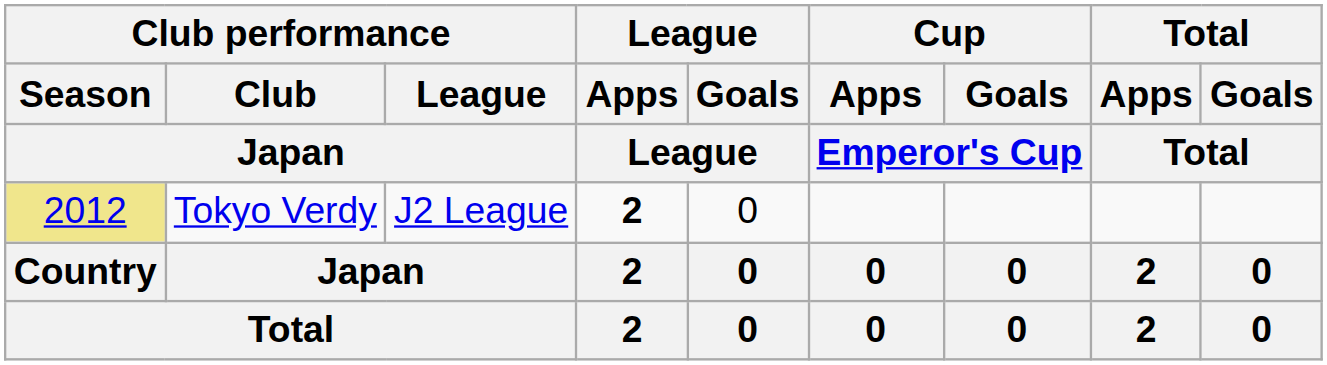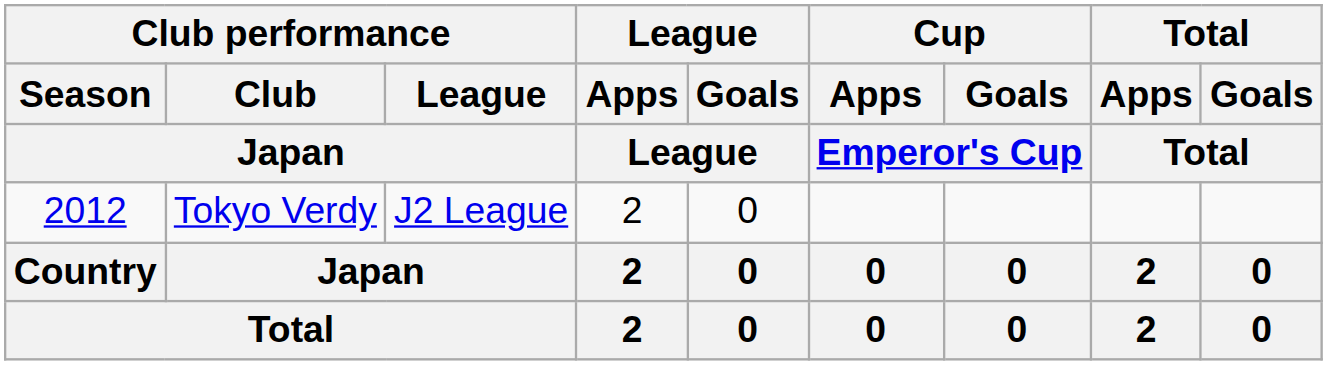(85, 211) khaki background -> (85, 211) no background
(632, 211) bold -> (632, 211) normal
